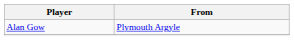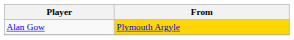(148, 27) no background -> (148, 27) gold background
